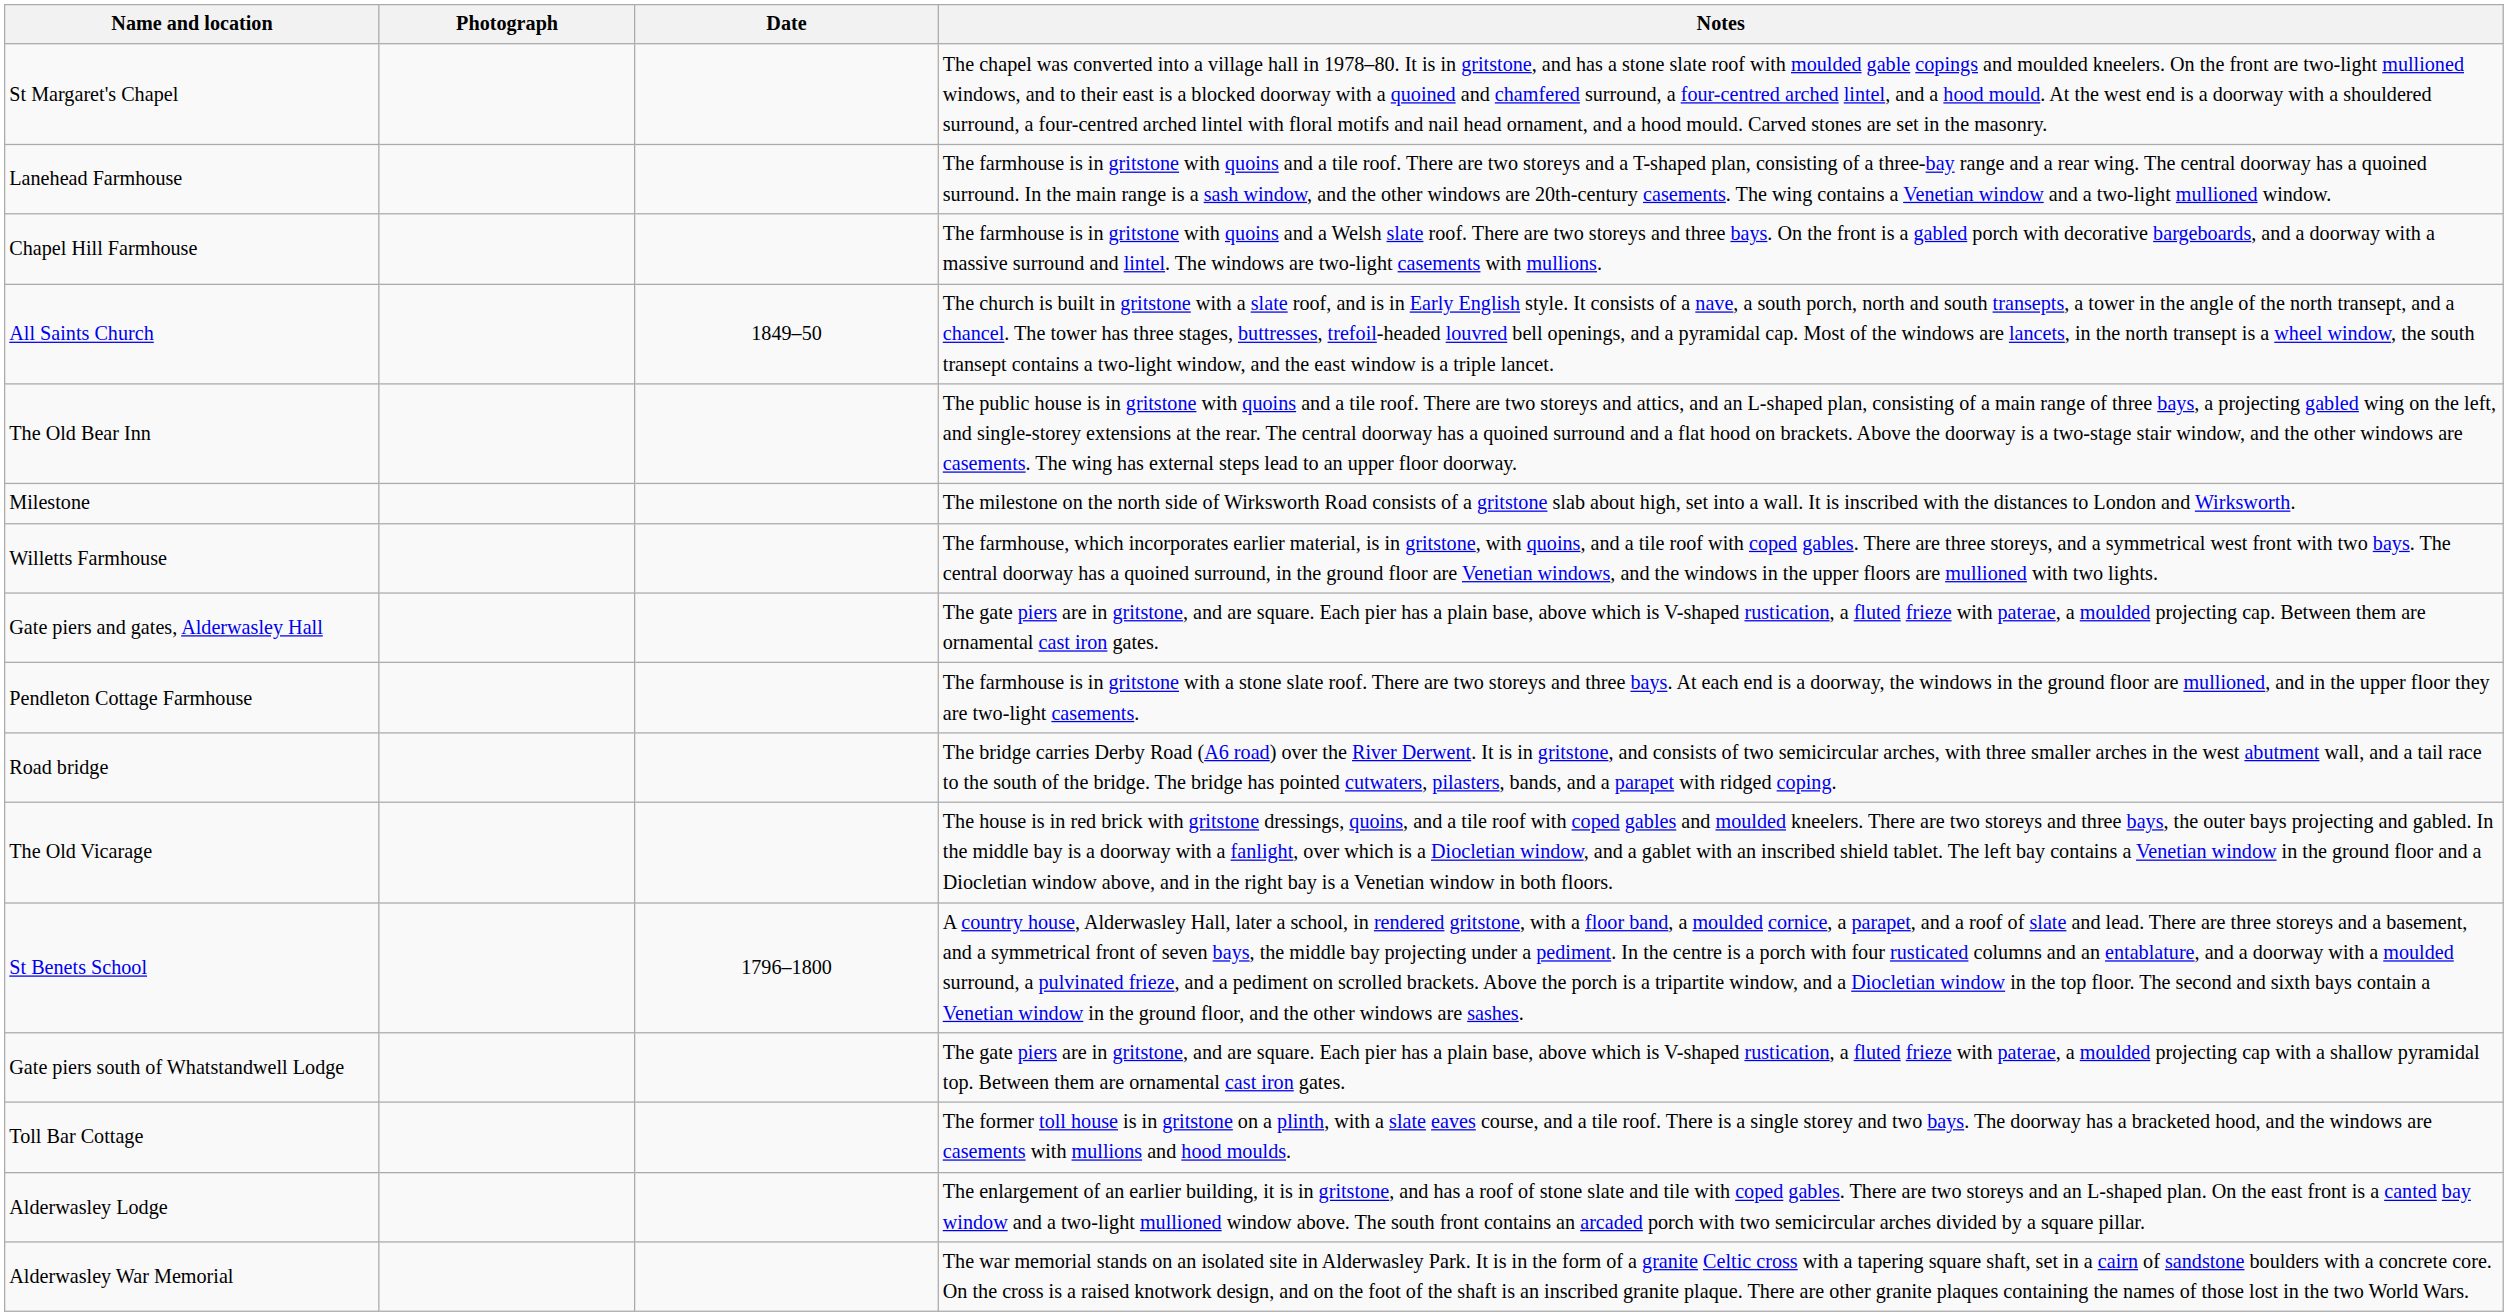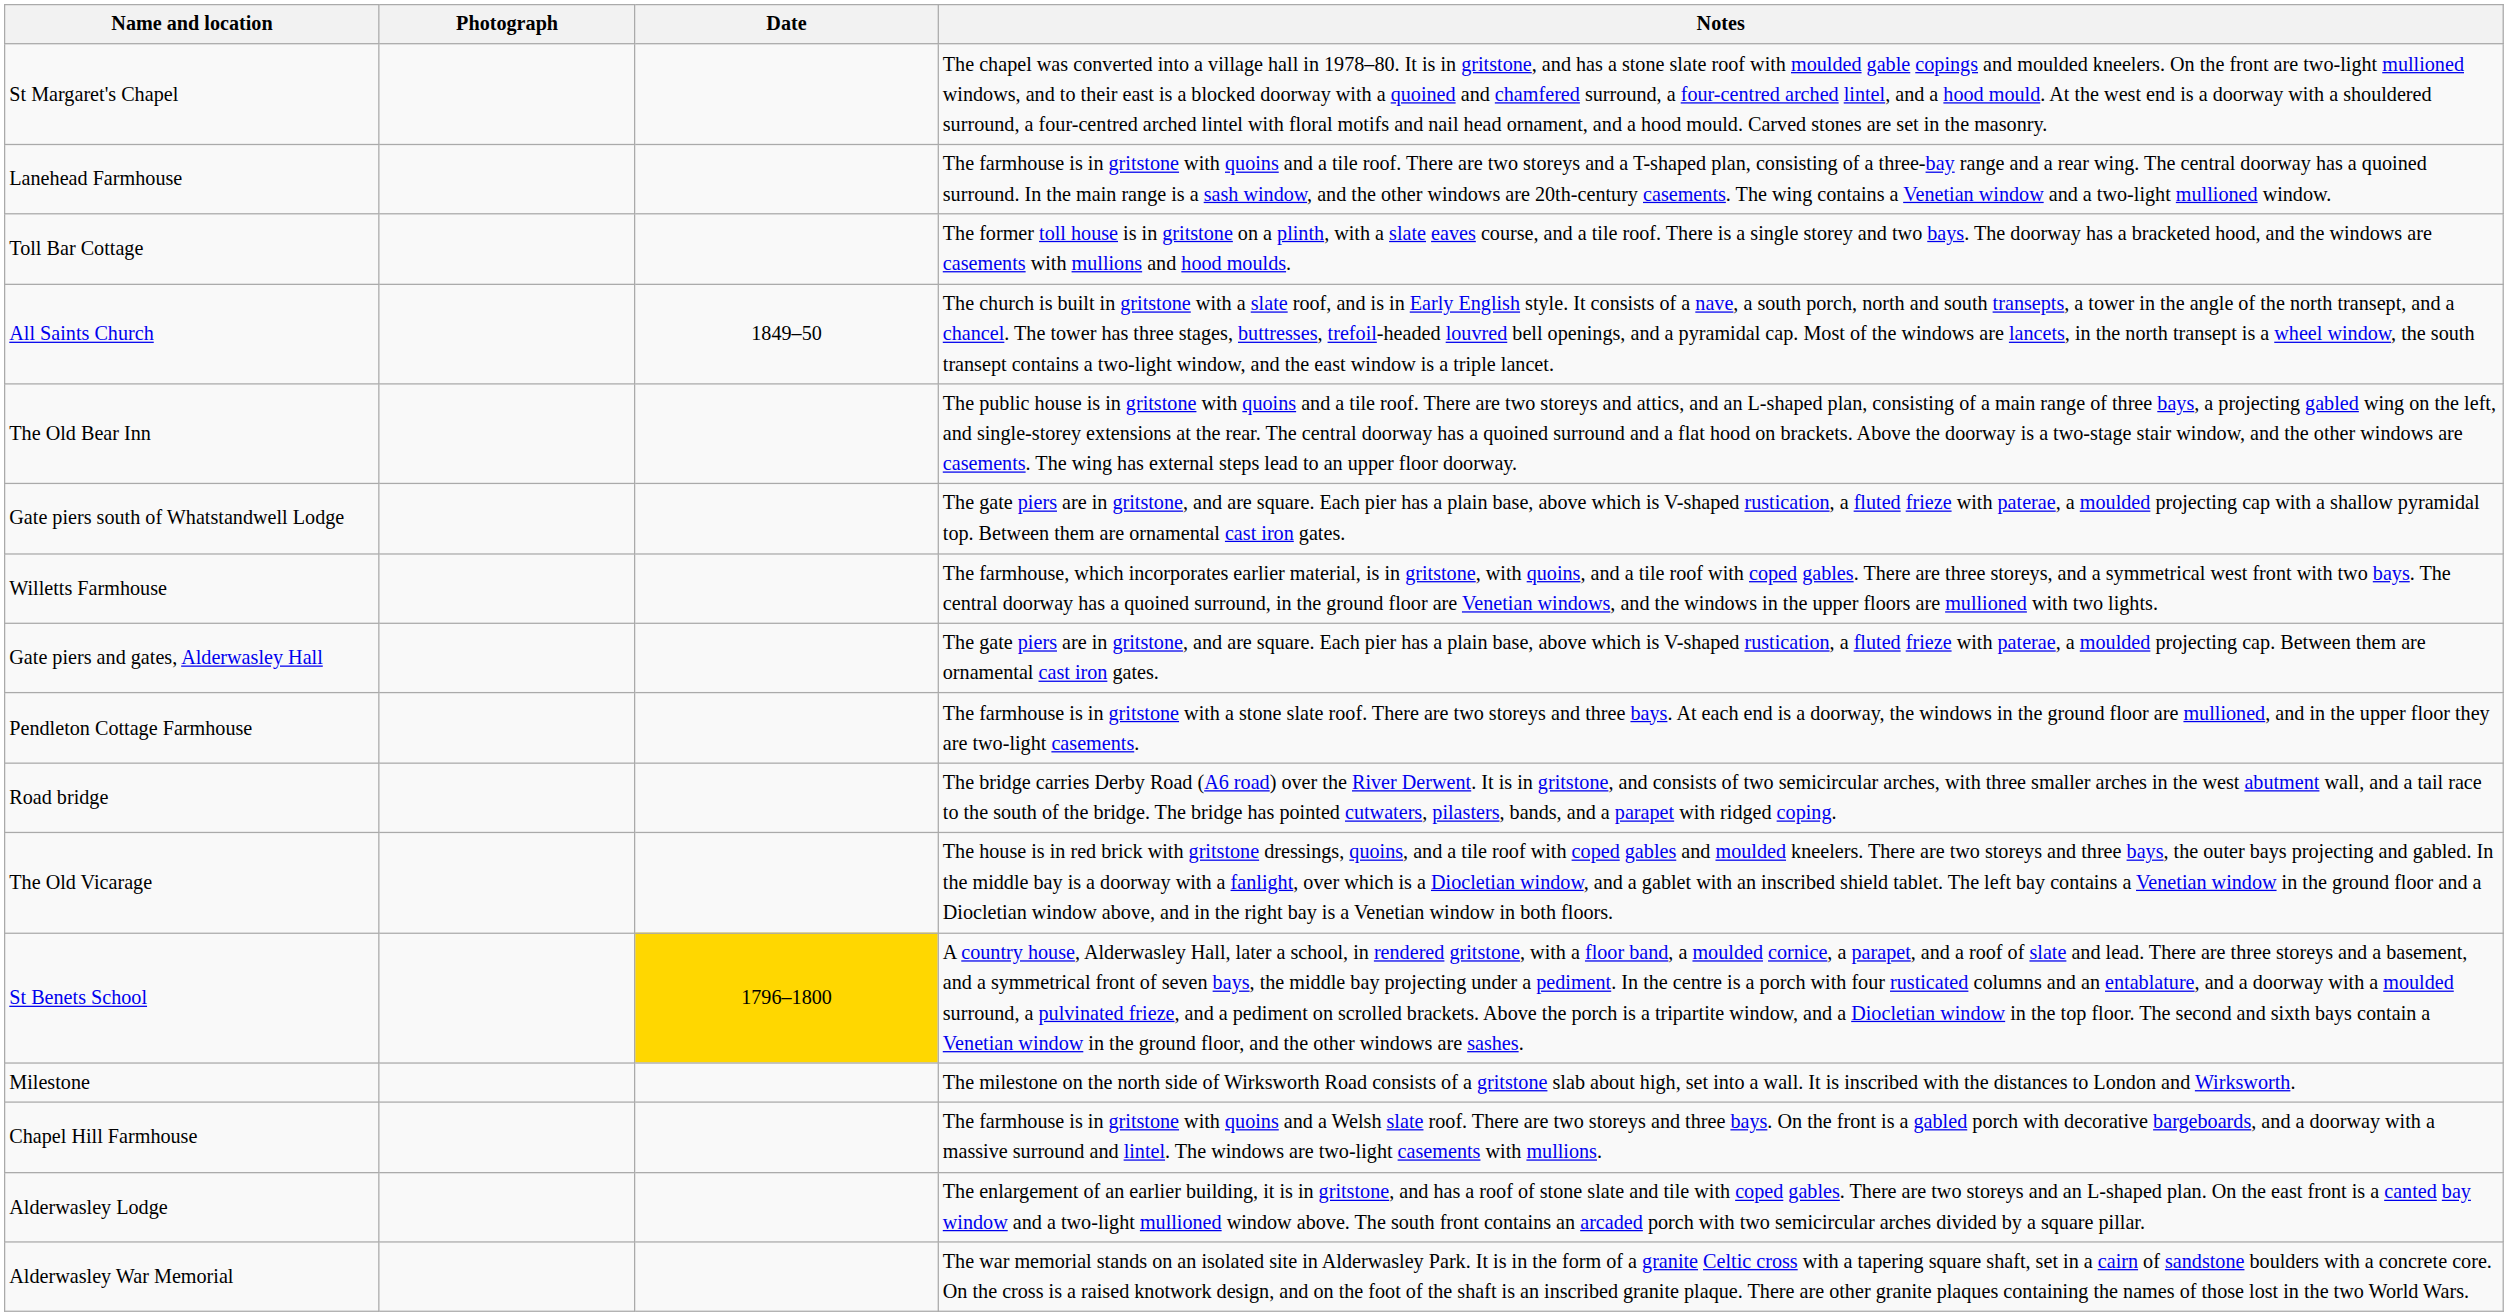rows swapped: (103, 248) <-> (76, 1137)
rows swapped: (177, 1067) <-> (50, 503)
(787, 967) no background -> (787, 997) gold background
